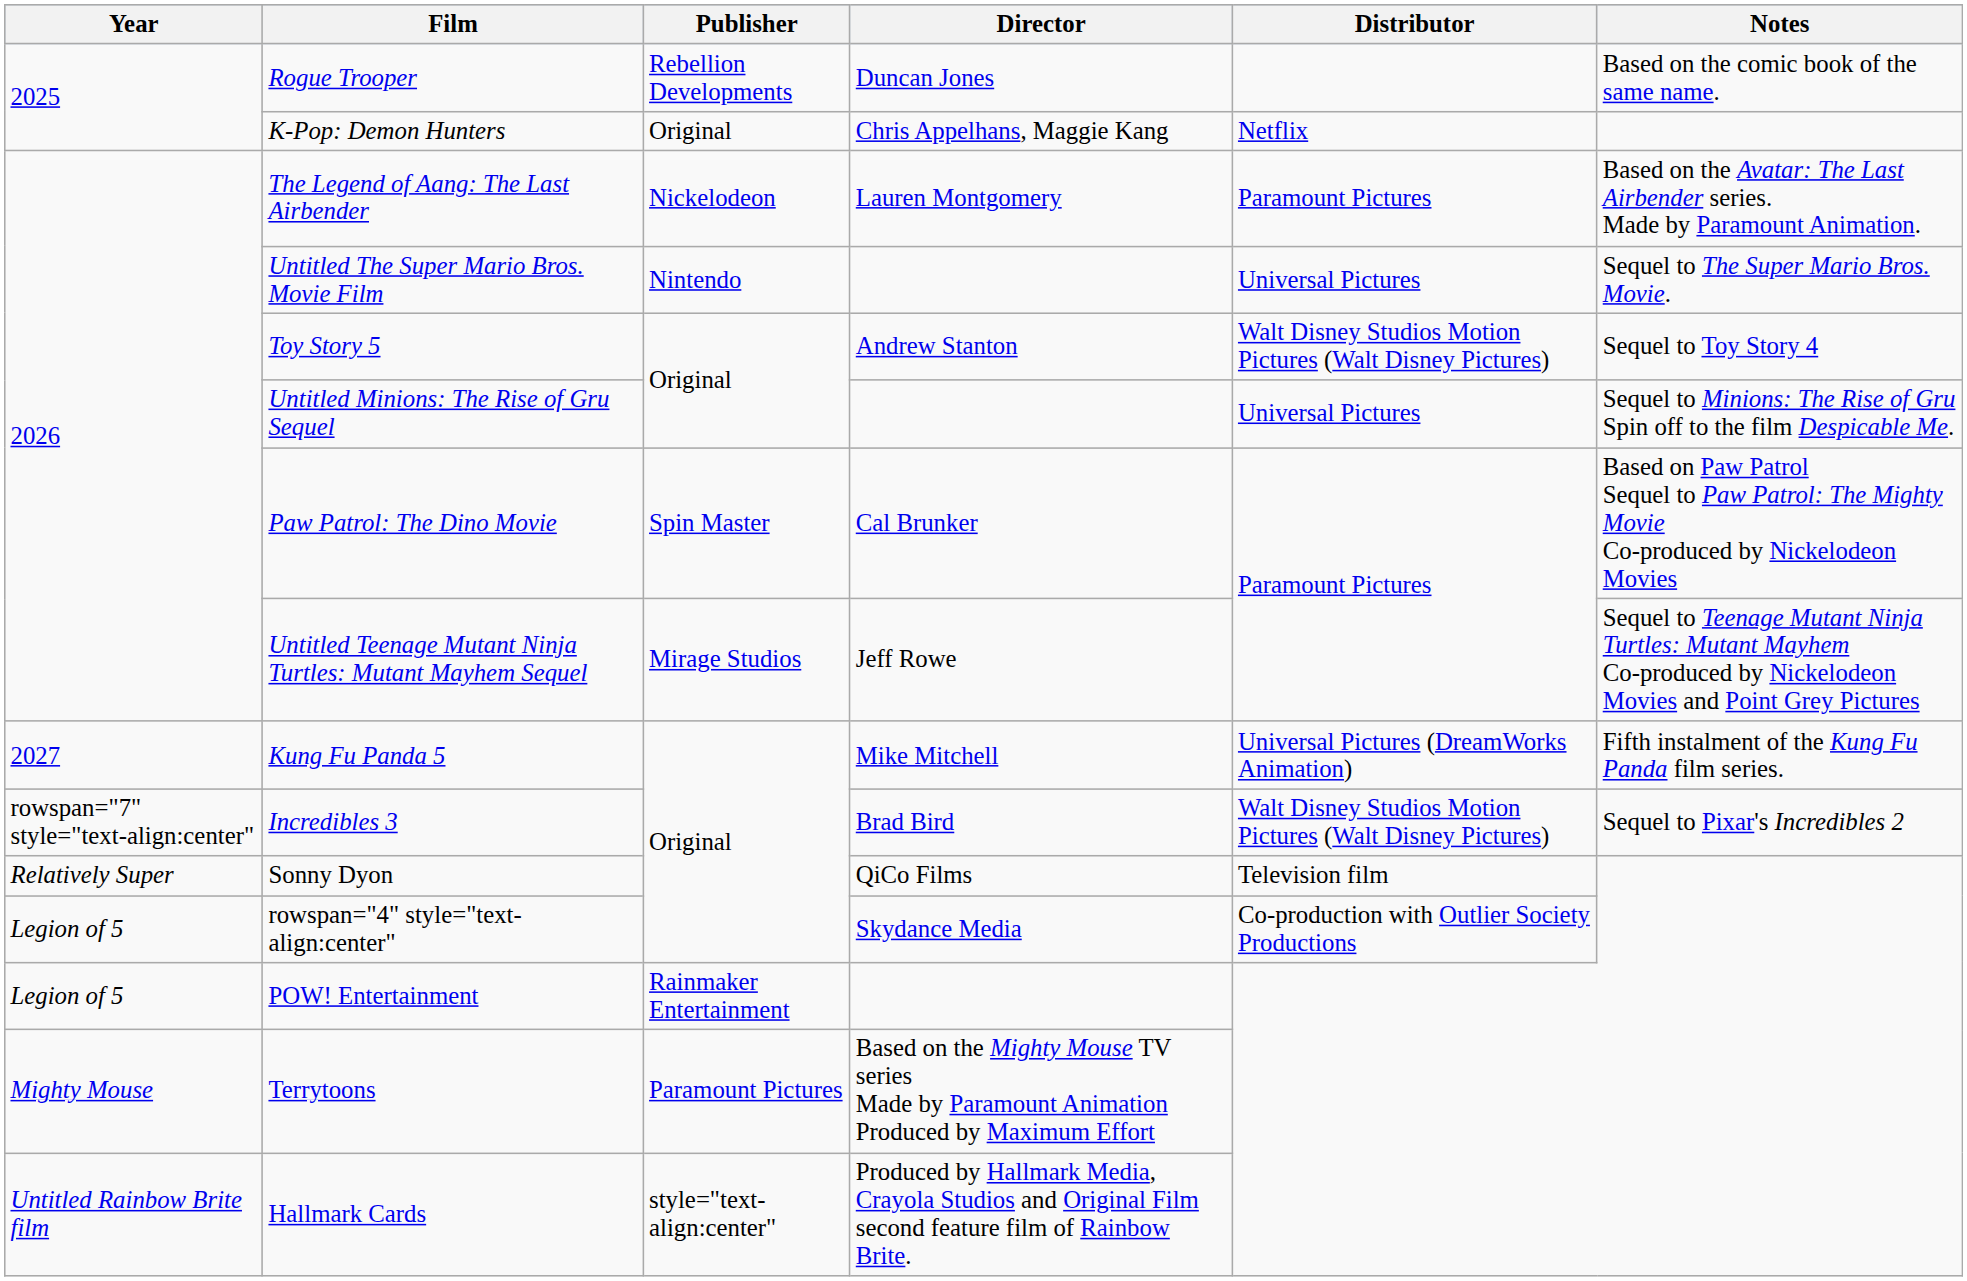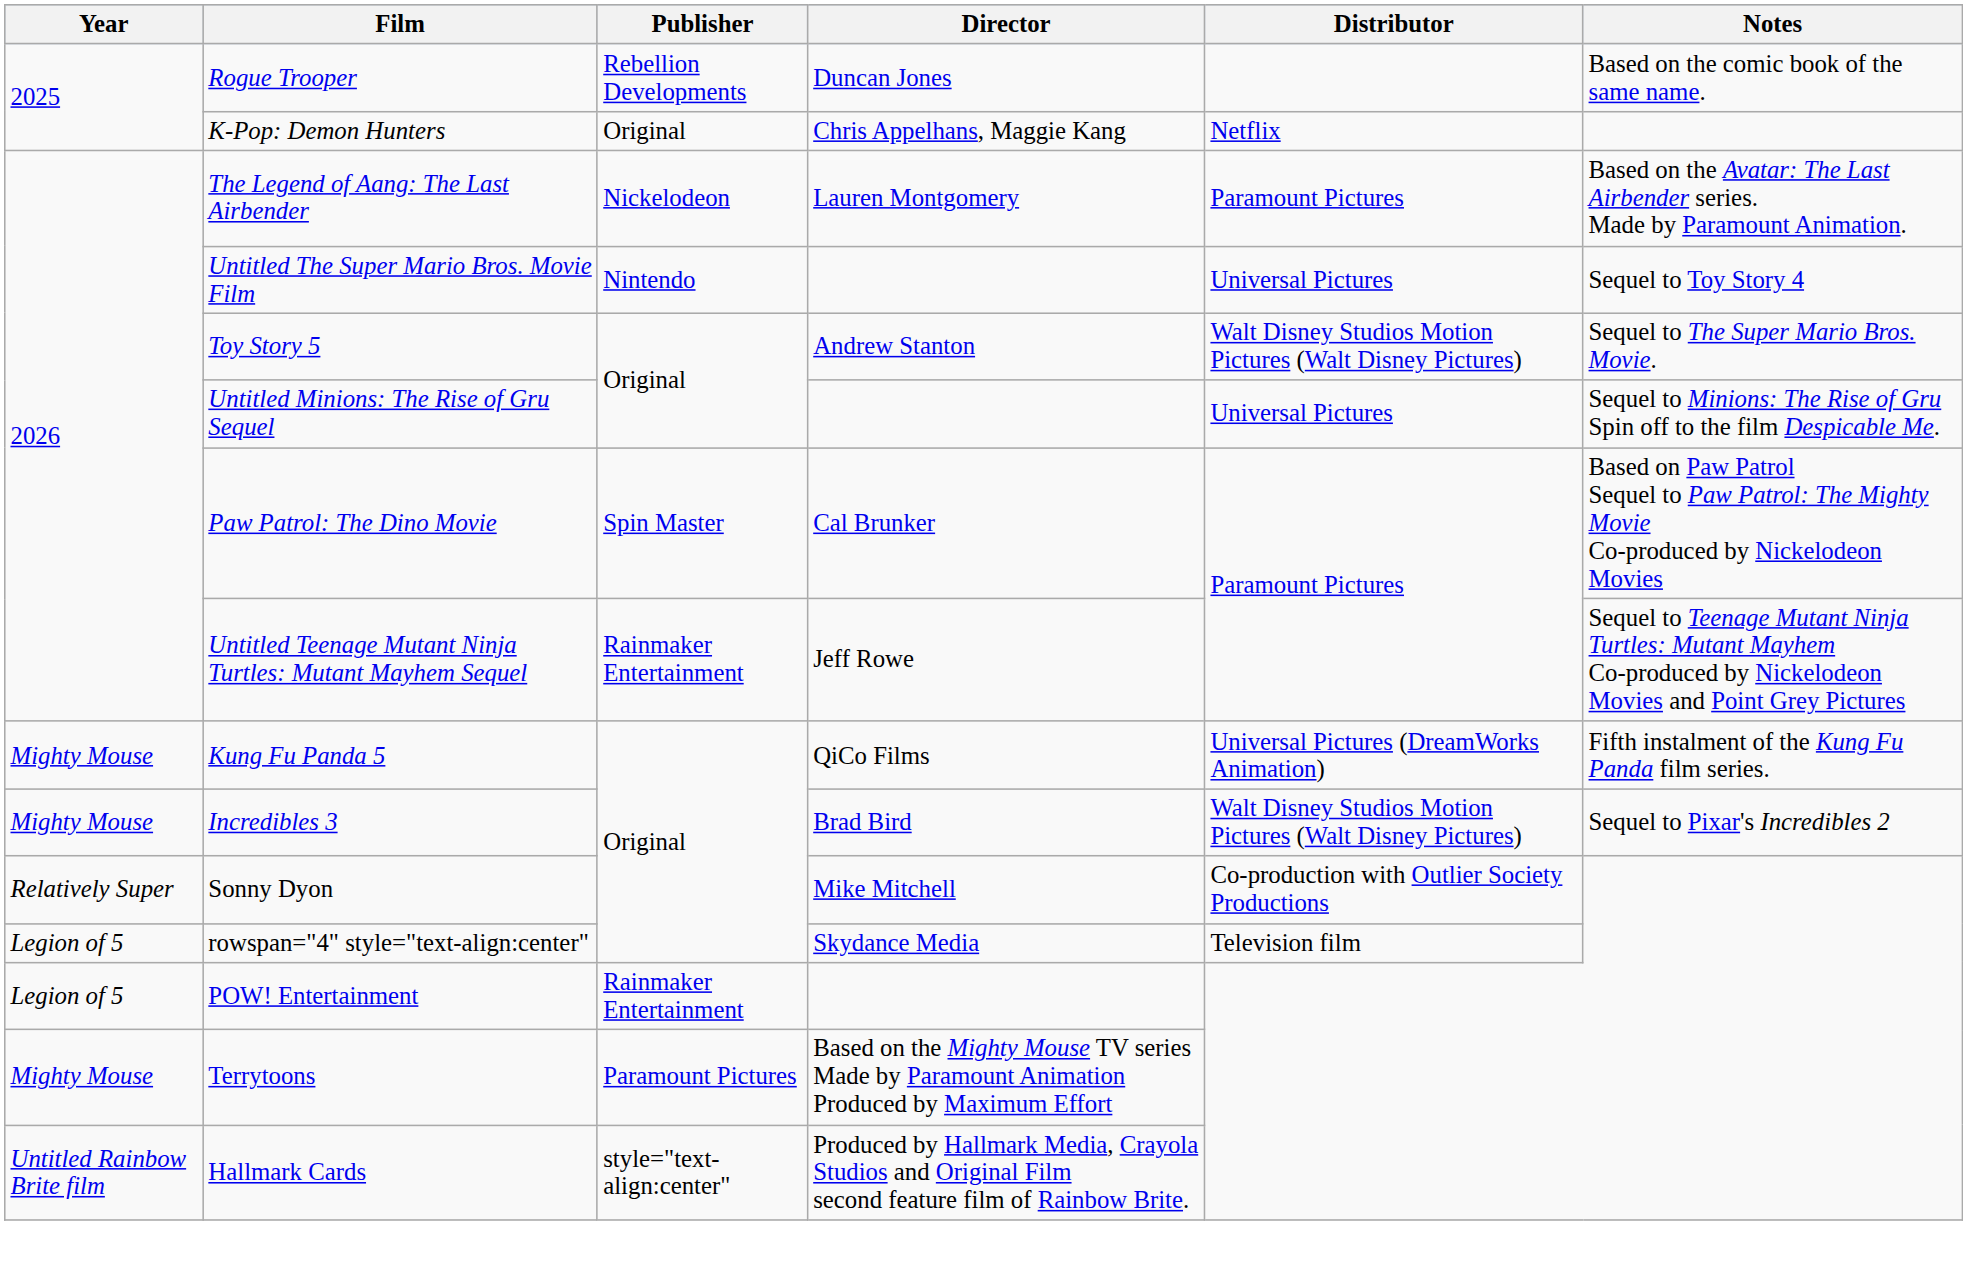(1766, 279) Sequel to The Super Mario Bros. Movie. -> (1696, 279) Sequel to Toy Story 4
(1710, 346) Sequel to Toy Story 4 -> (1752, 346) Sequel to The Super Mario Bros. Movie.
(725, 659) Mirage Studios -> (673, 659) Rainmaker Entertainment
(35, 754) 2027 -> (82, 754) Mighty Mouse
(927, 754) Mike Mitchell -> (871, 754) QiCo Films
(132, 822) rowspan="7" style="text-align:center" -> (82, 822) Mighty Mouse
(914, 875) QiCo Films -> (884, 889) Mike Mitchell
(1313, 875) Television film -> (1386, 889) Co-production with Outlier Society Productions
(1414, 928) Co-production with Outlier Society Productions -> (1286, 942) Television film
